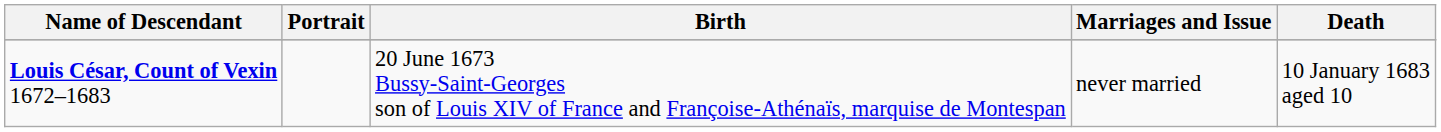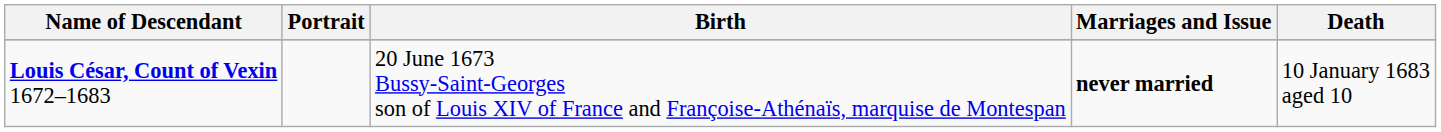(1139, 82) normal -> (1145, 82) bold
